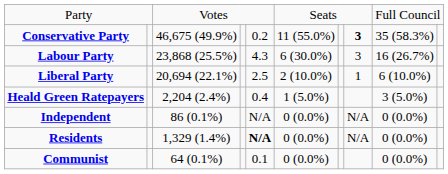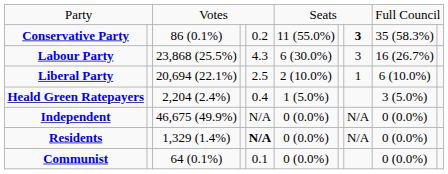(196, 35) 46,675 (49.9%) -> (196, 35) 86 (0.1%)
(196, 117) 86 (0.1%) -> (196, 117) 46,675 (49.9%)
